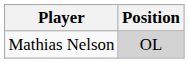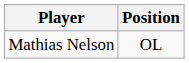(151, 44) lightgrey background -> (151, 44) no background
